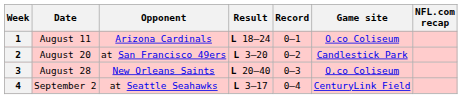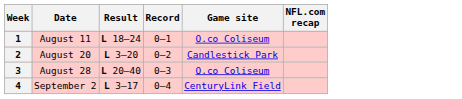- column: (164, 18)
